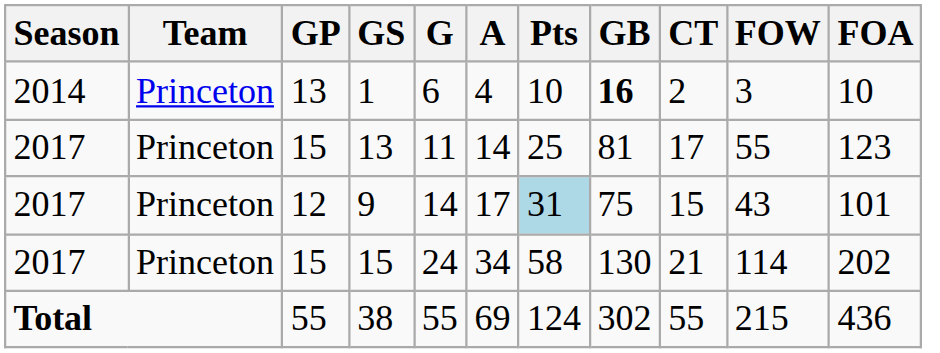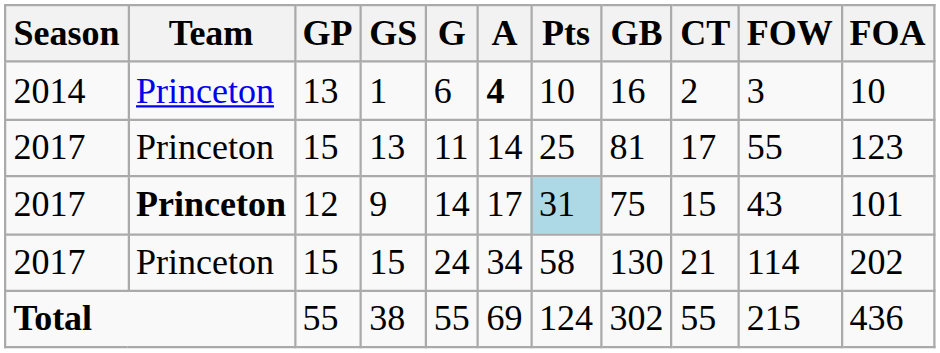(483, 90) normal -> (495, 90) bold
(616, 90) bold -> (628, 90) normal
(205, 204) normal -> (211, 204) bold
